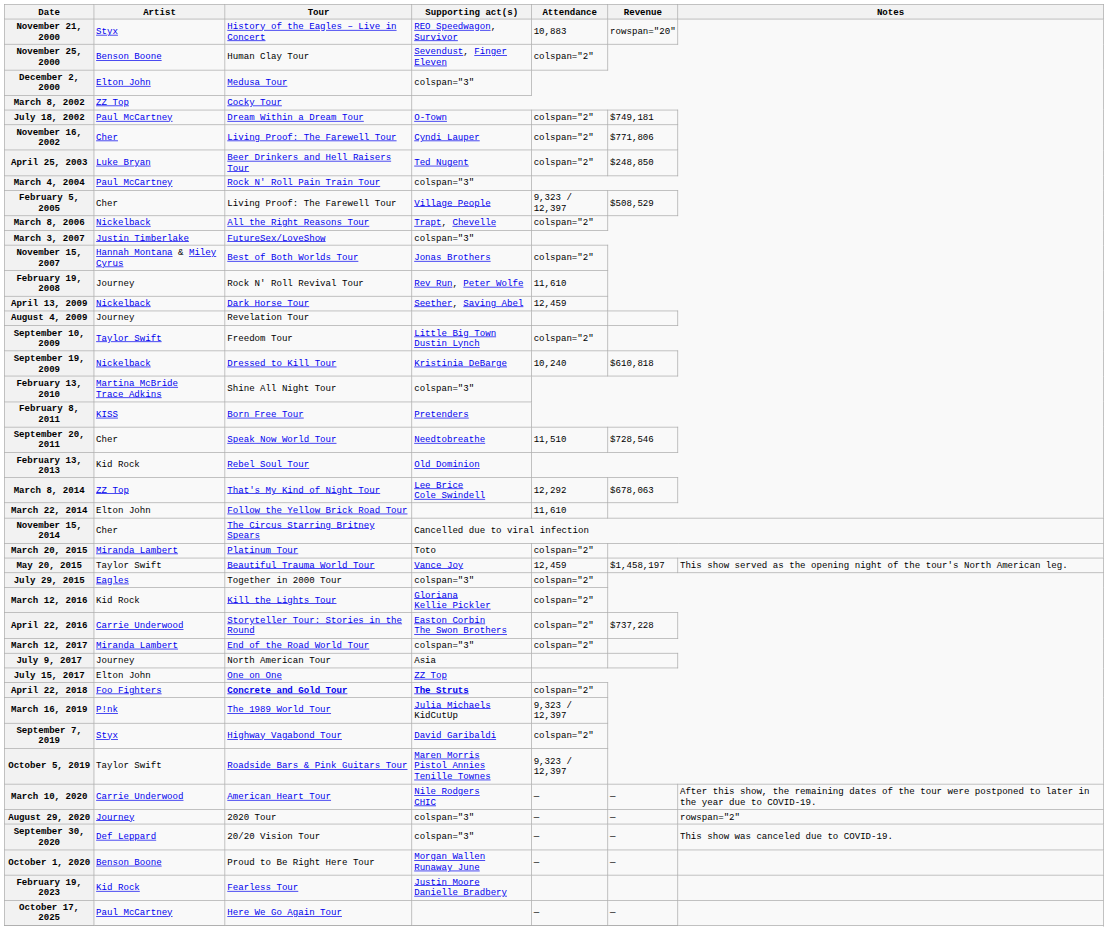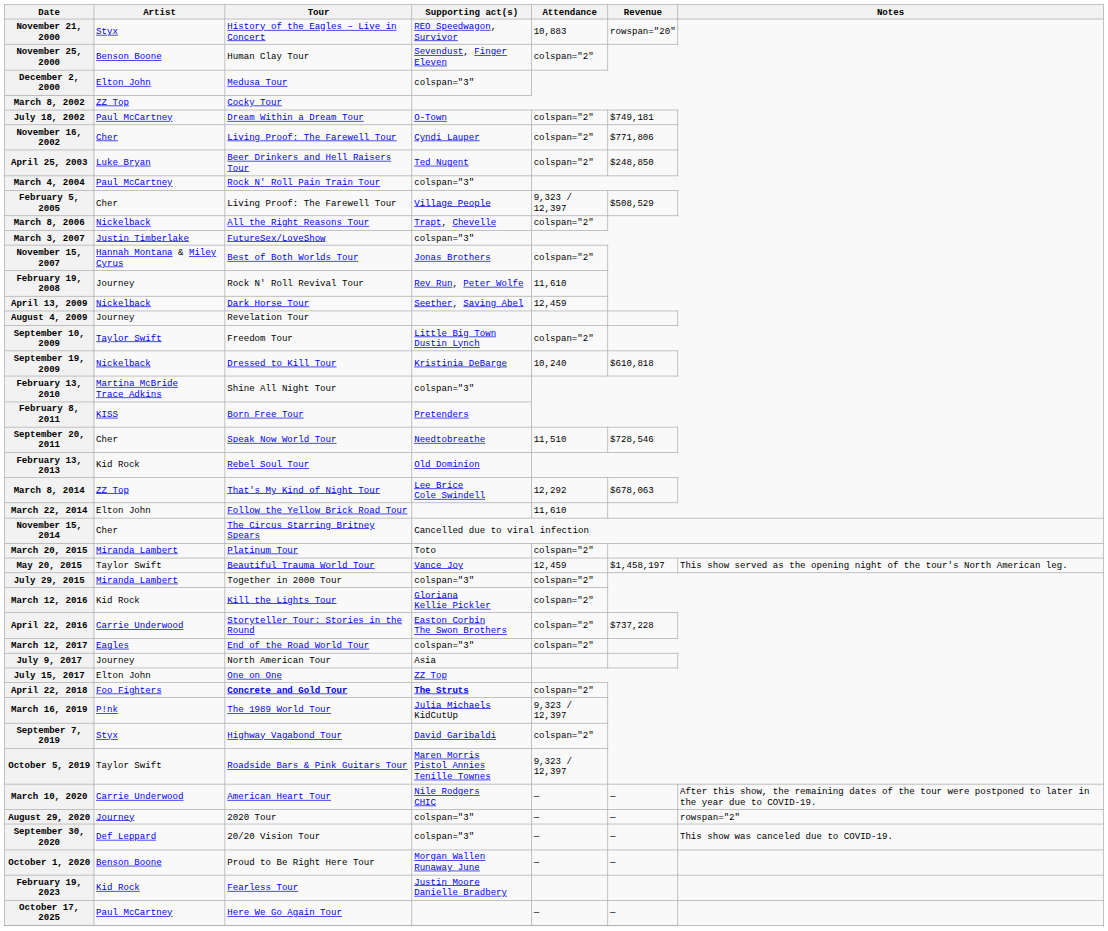(112, 580) Eagles -> (137, 580) Miranda Lambert
(137, 646) Miranda Lambert -> (112, 646) Eagles
